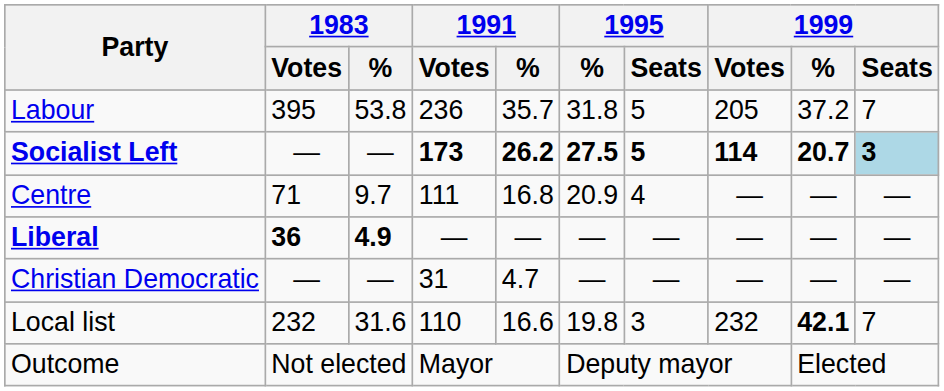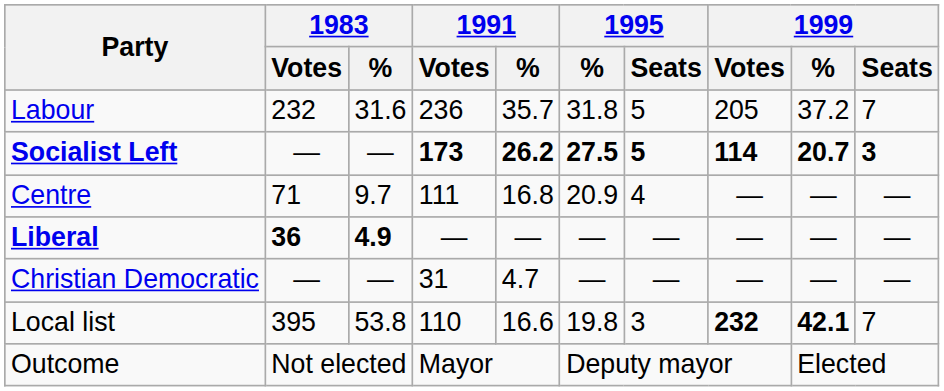(294, 110) 395 -> (294, 110) 232
(380, 110) 53.8 -> (380, 110) 31.6
(869, 152) lightblue background -> (869, 152) no background
(294, 322) 232 -> (294, 322) 395
(380, 322) 31.6 -> (380, 322) 53.8
(736, 322) normal -> (736, 322) bold
